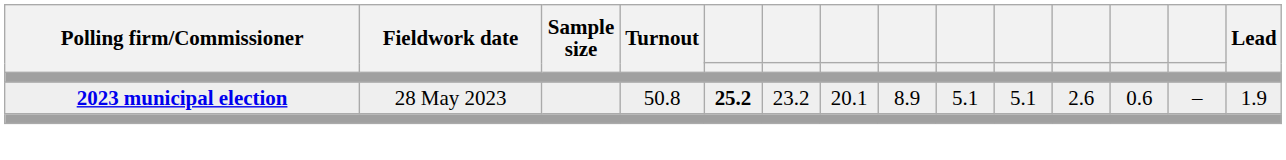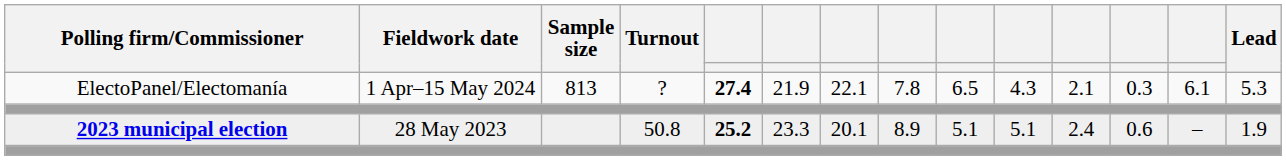+ row: (182, 88)
(791, 98) 23.2 -> (791, 129) 23.3
(1081, 98) 2.6 -> (1081, 129) 2.4
